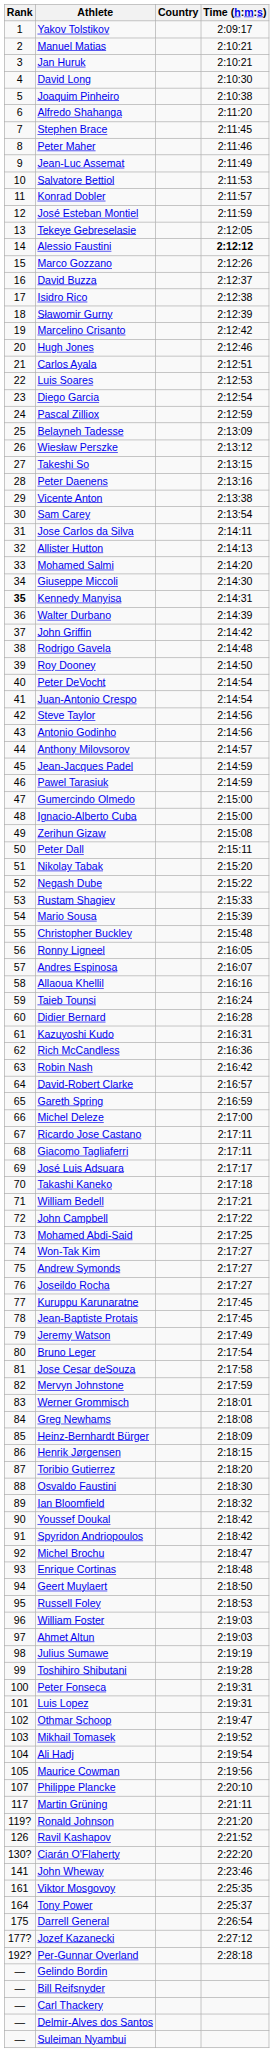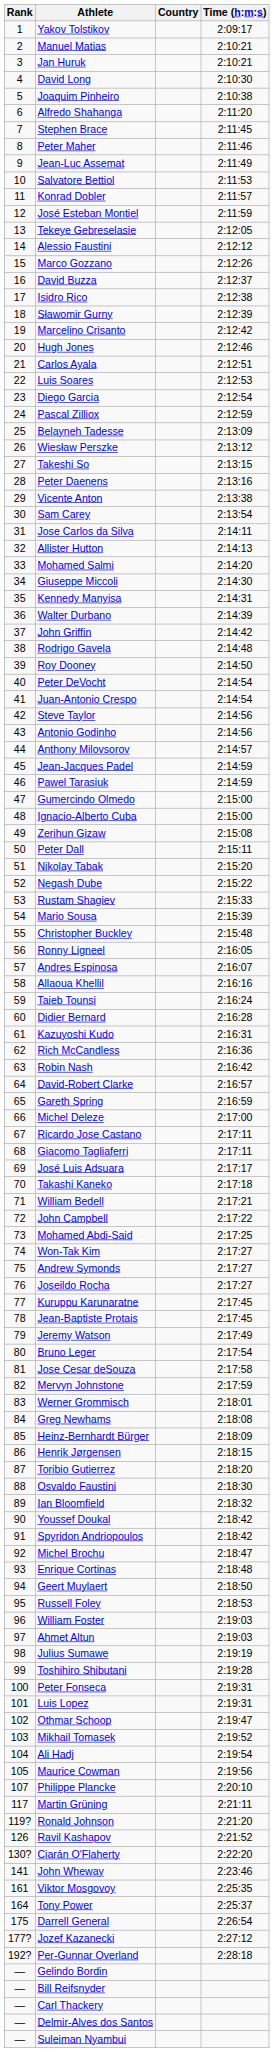(235, 247) bold -> (235, 247) normal
(20, 599) bold -> (20, 599) normal
